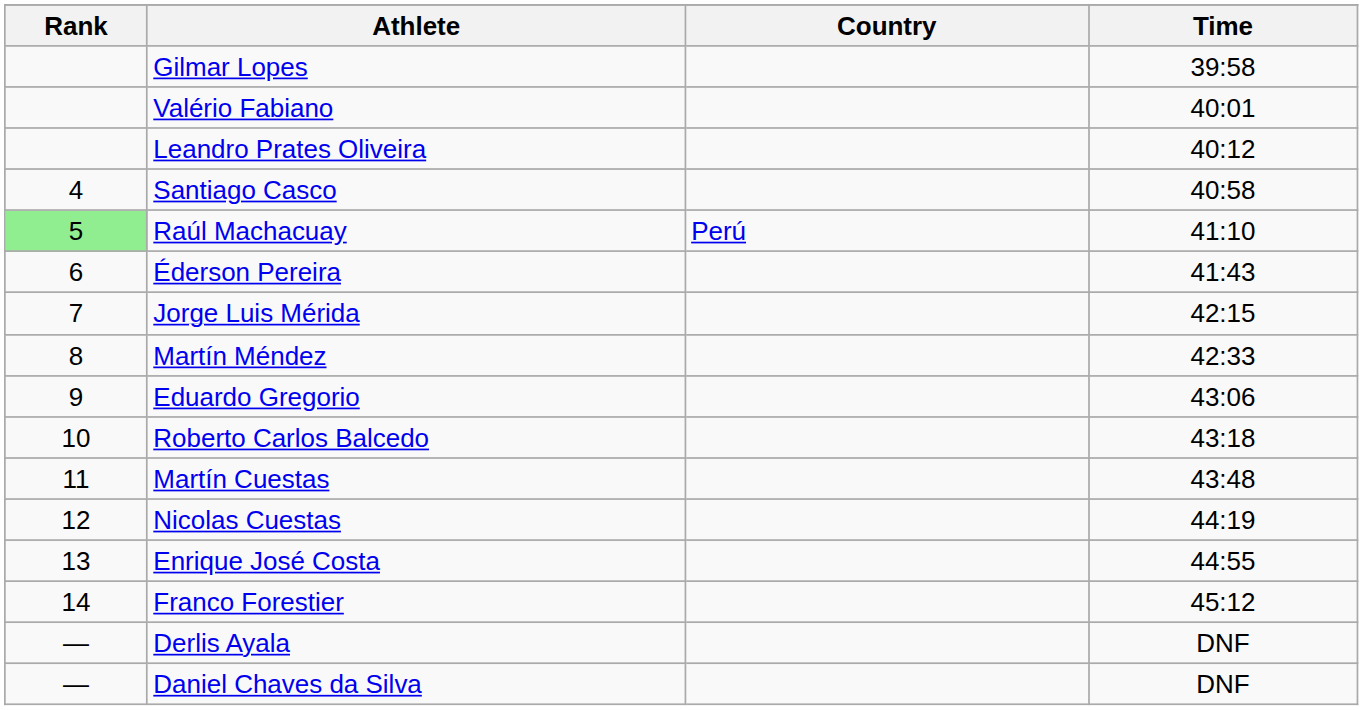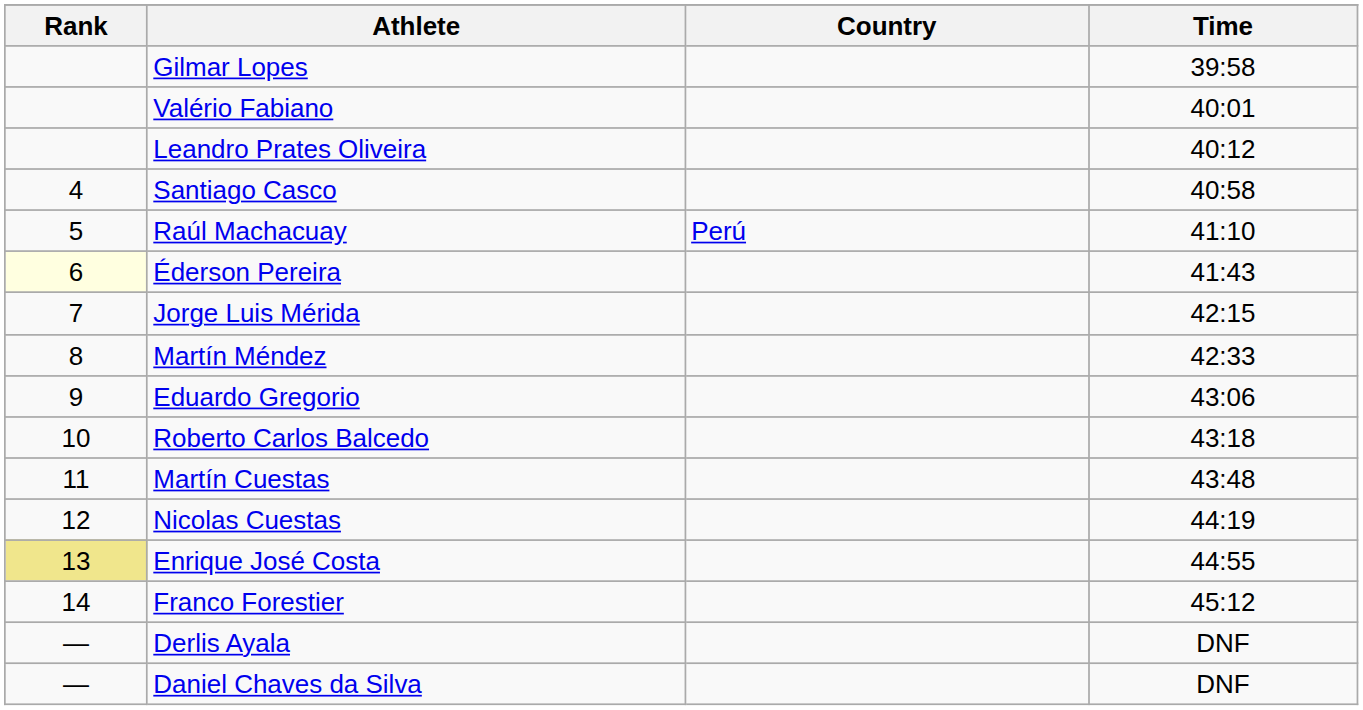(76, 231) lightgreen background -> (76, 231) no background
(76, 272) no background -> (76, 272) lightyellow background
(76, 561) no background -> (76, 561) khaki background
